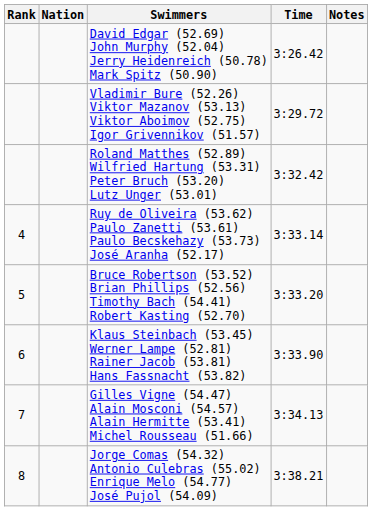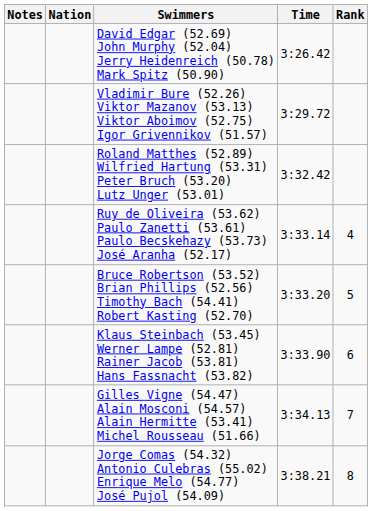columns swapped: (22, 14) <-> (347, 14)
